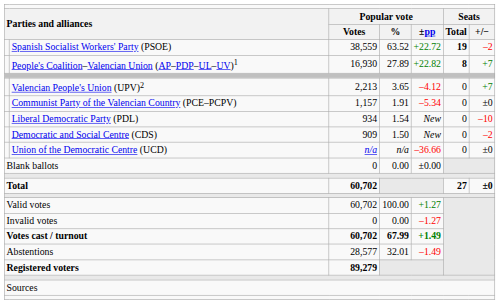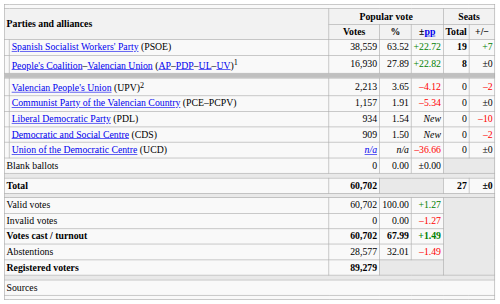(488, 47) –2 -> (487, 47) +7
(487, 64) +7 -> (488, 64) ±0
(487, 87) +7 -> (488, 87) –2
